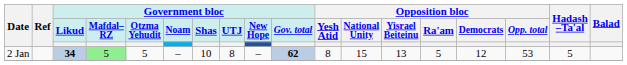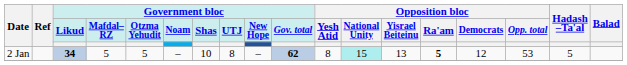(106, 54) lightgreen background -> (106, 54) no background
(361, 54) no background -> (361, 54) paleturquoise background
(438, 54) normal -> (438, 54) bold
